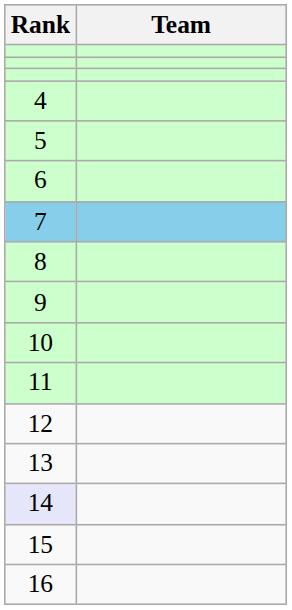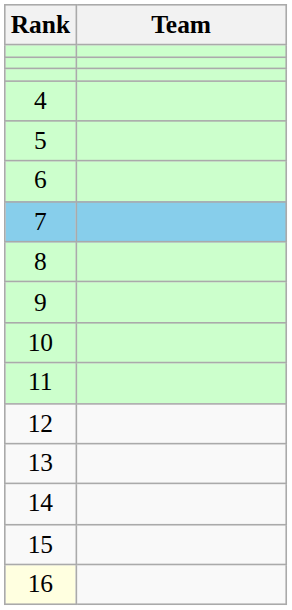(40, 503) lavender background -> (40, 503) no background
(40, 584) no background -> (40, 584) lightyellow background
